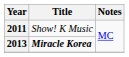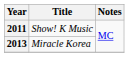(62, 44) bold -> (61, 44) normal
